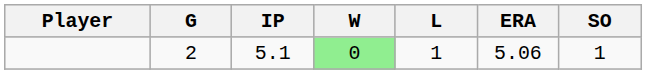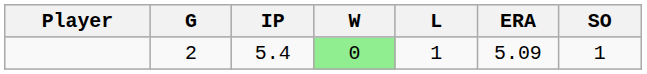(273, 53) 5.1 -> (273, 53) 5.4
(518, 53) 5.06 -> (518, 53) 5.09
